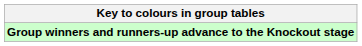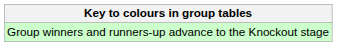(181, 32) bold -> (168, 32) normal
